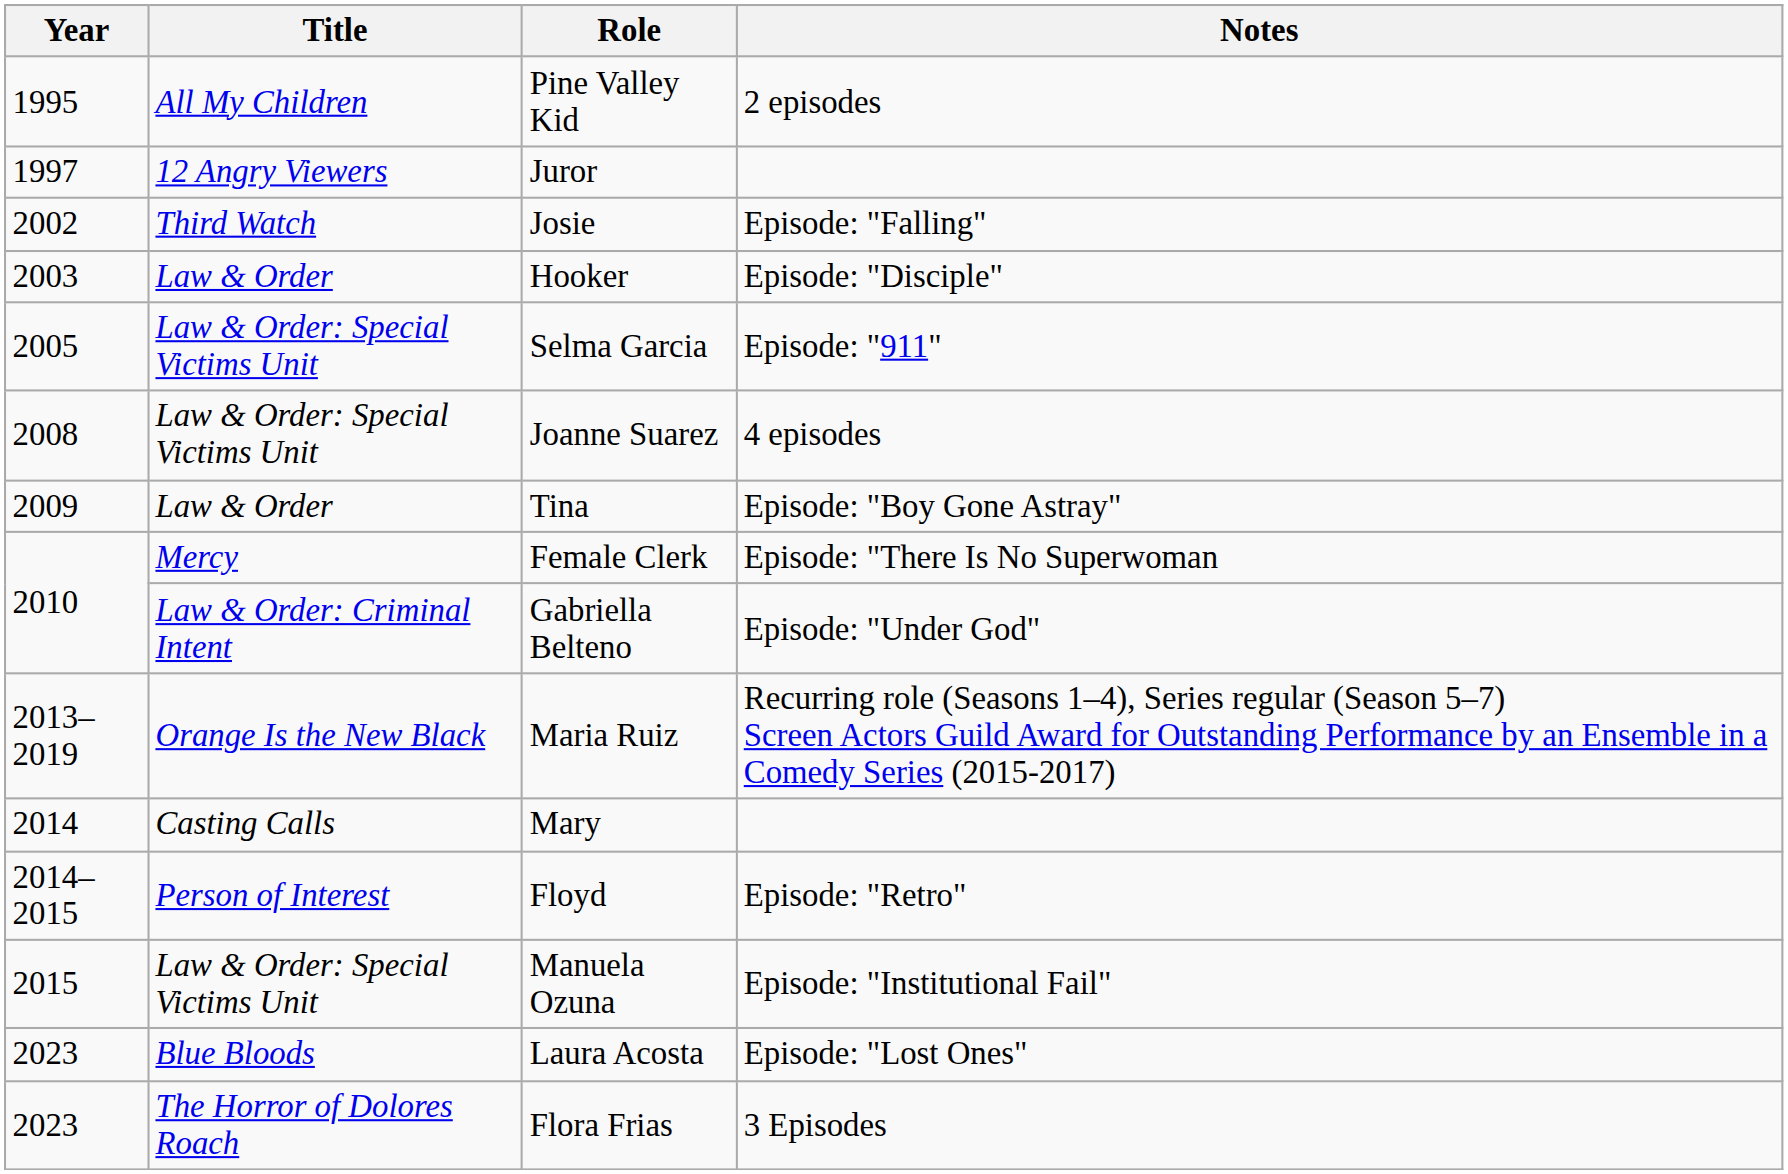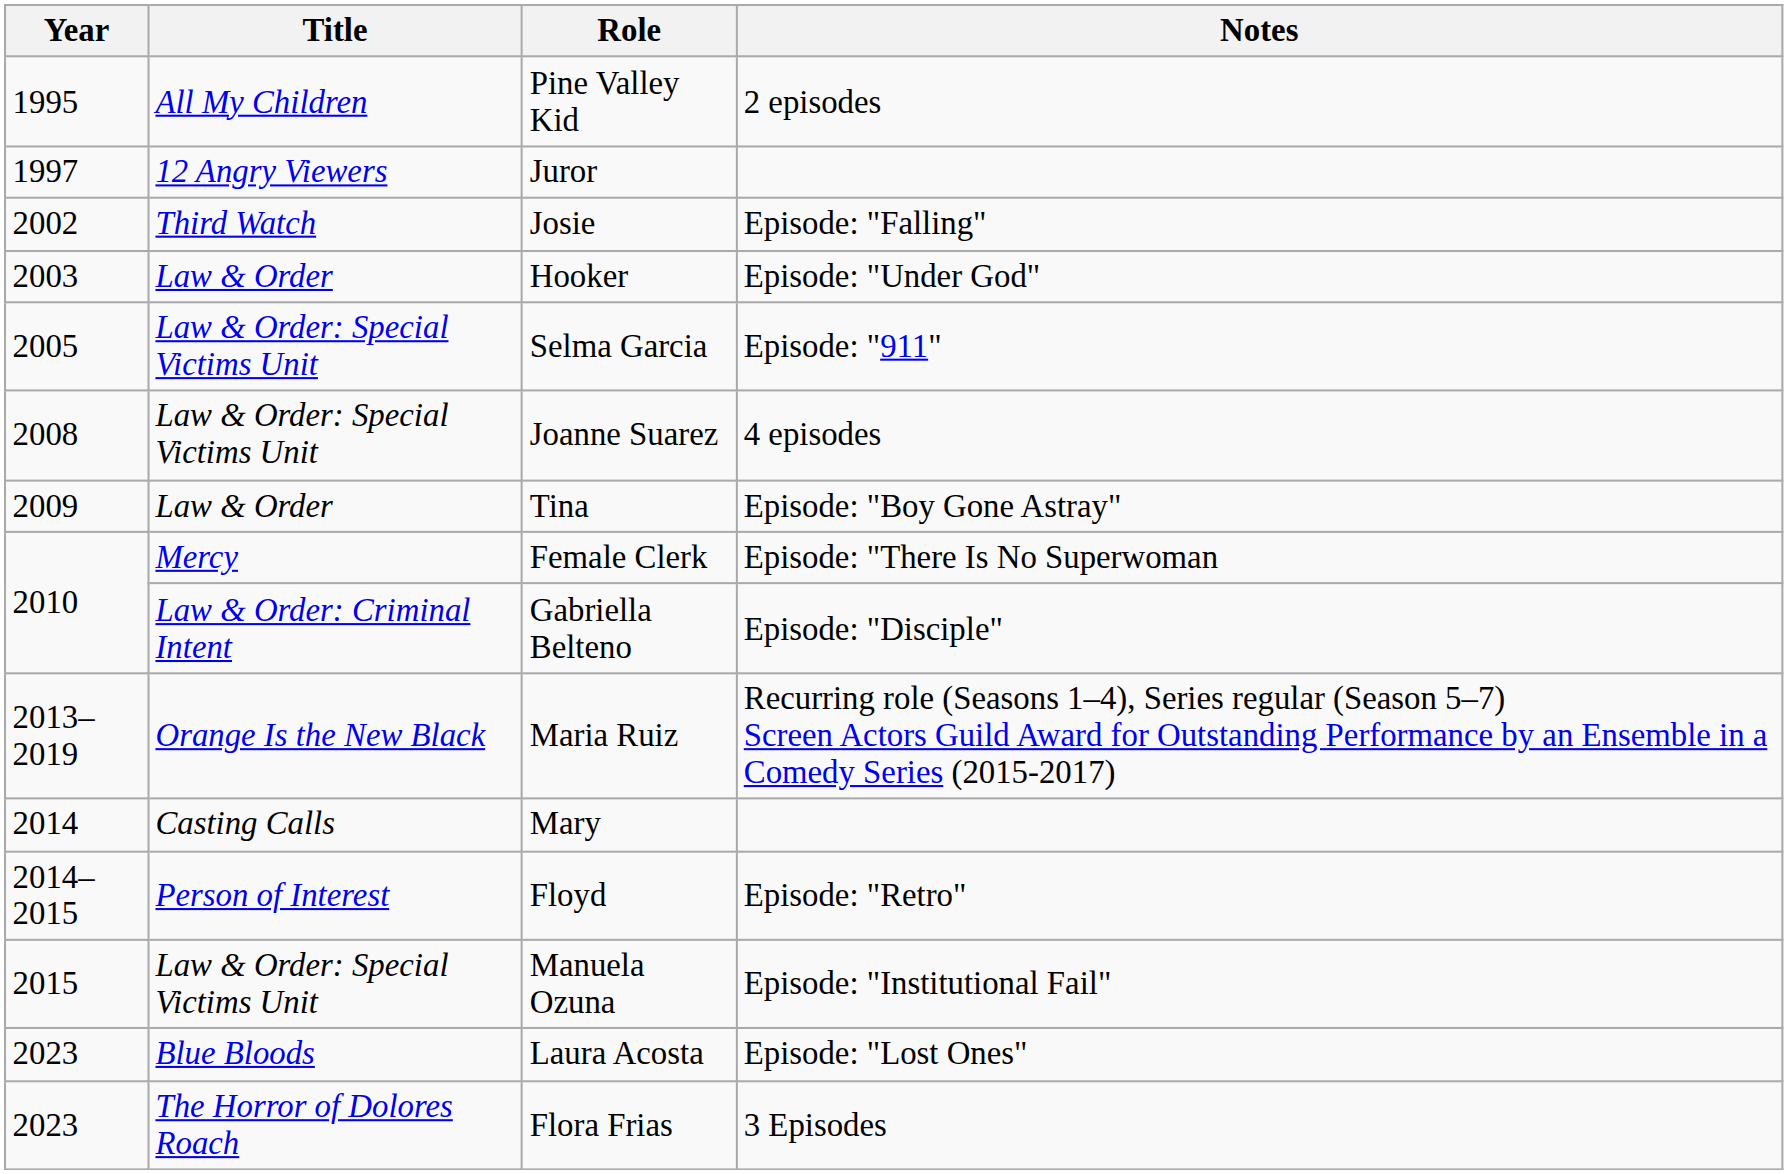(873, 275) Episode: "Disciple" -> (892, 275) Episode: "Under God"
(892, 627) Episode: "Under God" -> (873, 627) Episode: "Disciple"
